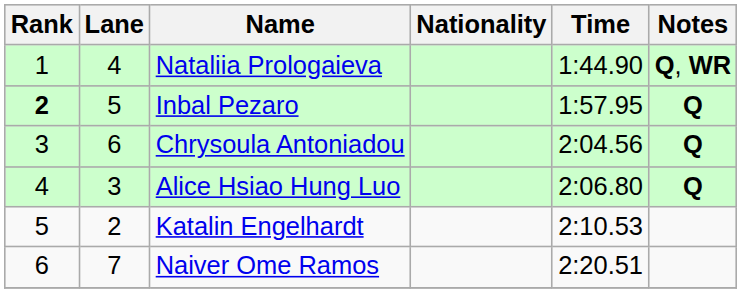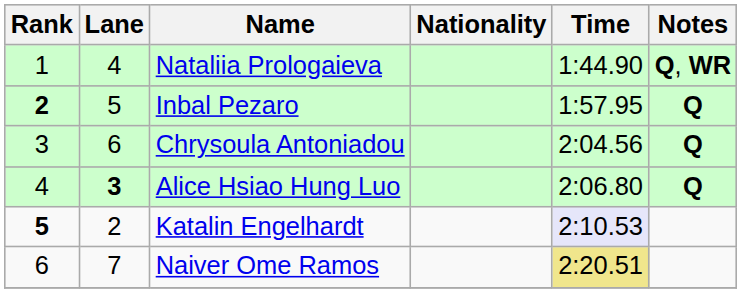(114, 186) normal -> (114, 186) bold
(42, 226) normal -> (42, 226) bold
(601, 226) no background -> (601, 226) lavender background
(601, 266) no background -> (601, 266) khaki background
